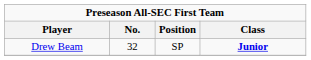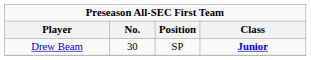(132, 47) 32 -> (132, 47) 30
